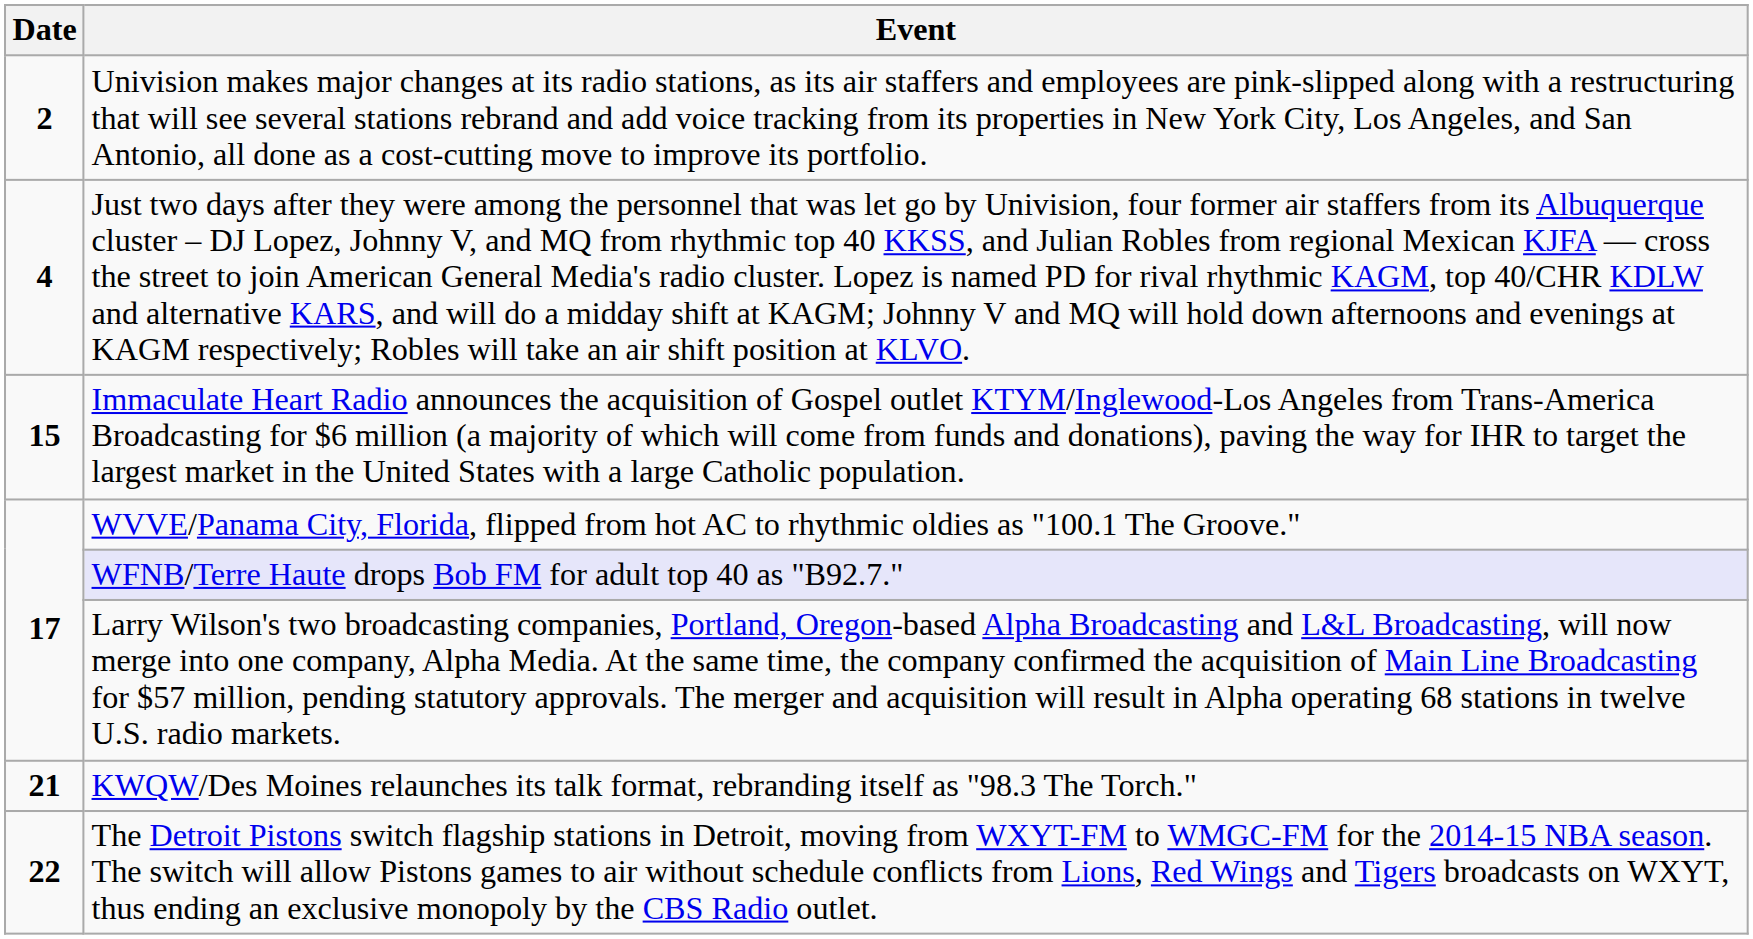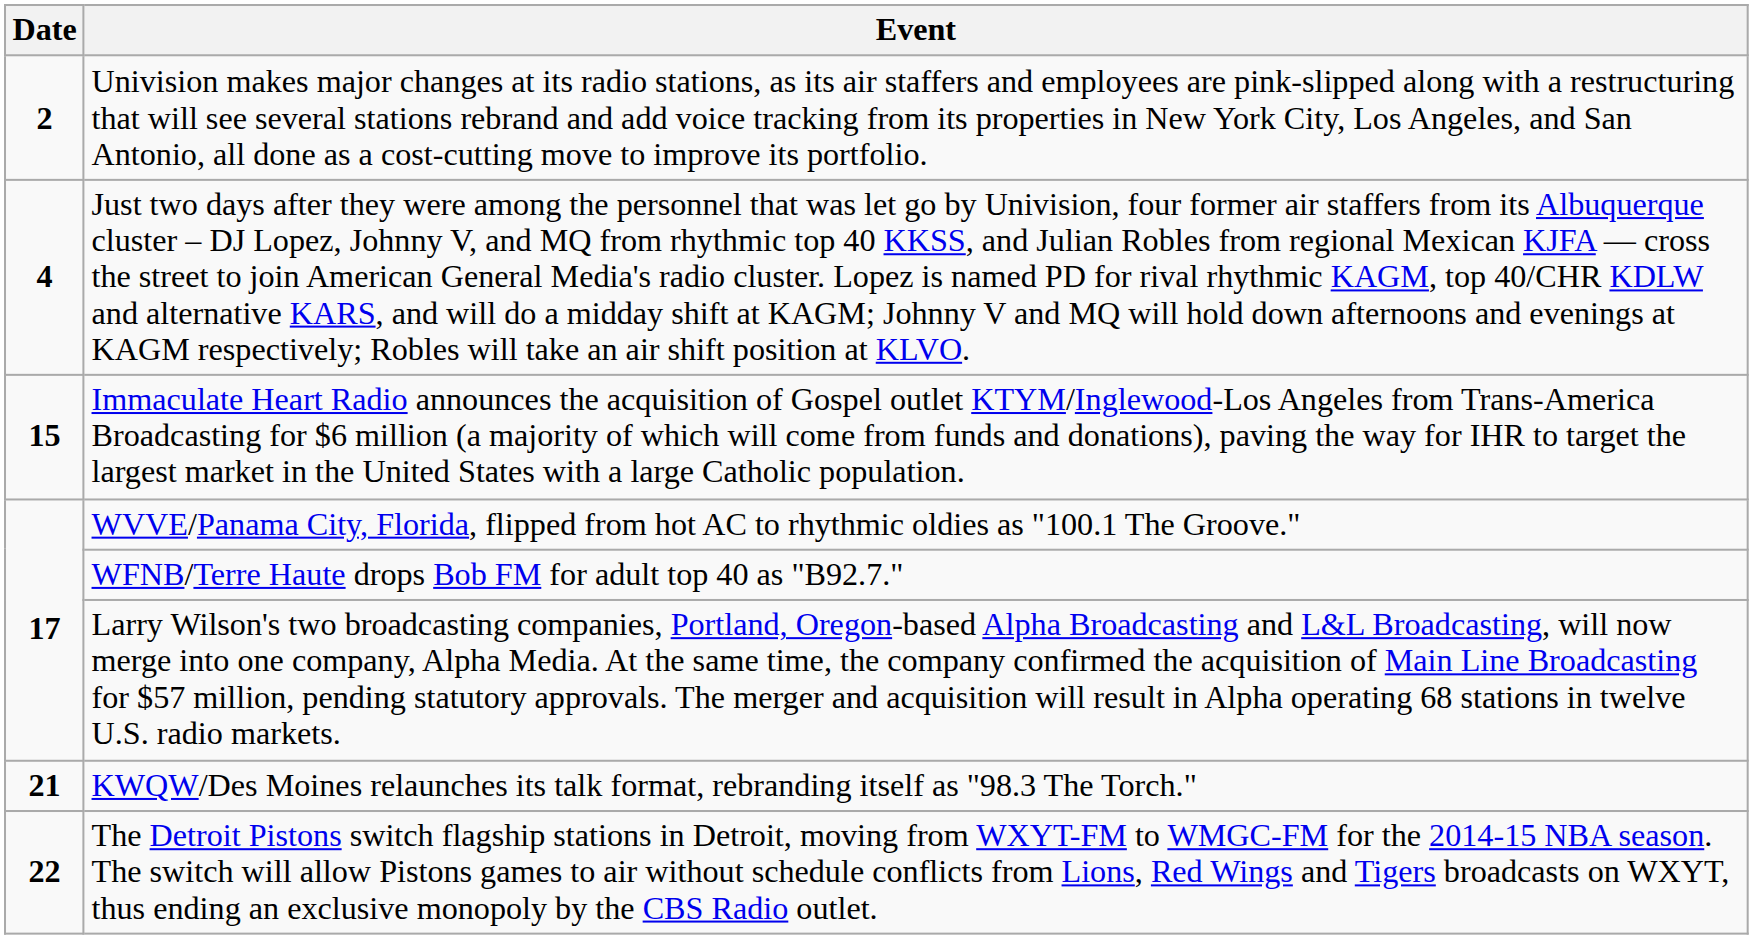(497, 574) lavender background -> (497, 574) no background
